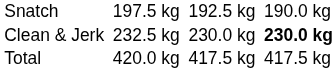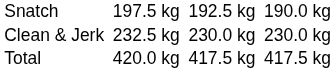(299, 35) bold -> (298, 35) normal
